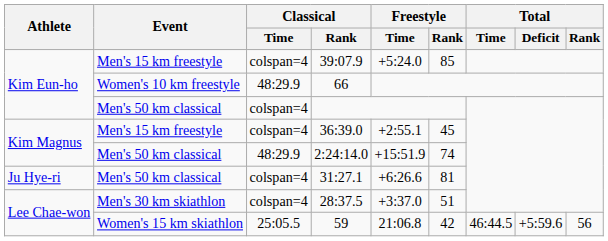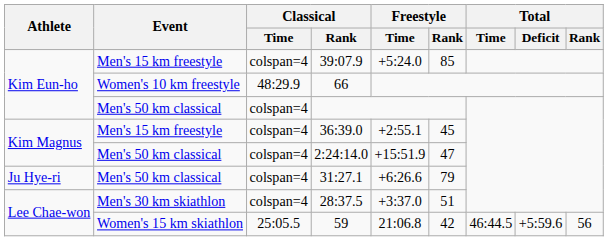(279, 154) 48:29.9 -> (279, 154) colspan=4
(447, 154) 74 -> (447, 154) 47
(447, 178) 81 -> (447, 178) 79
